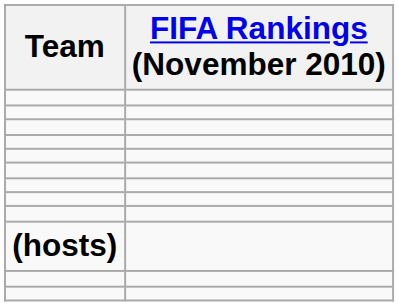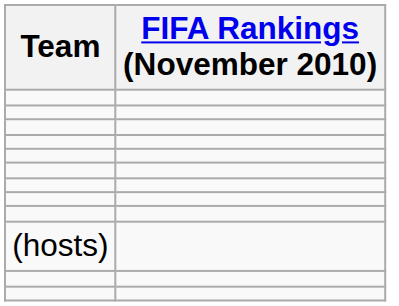(65, 245) bold -> (60, 245) normal
